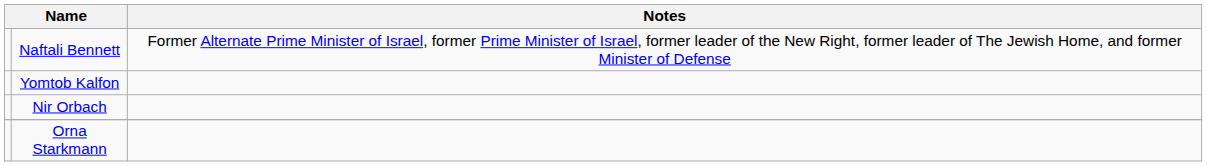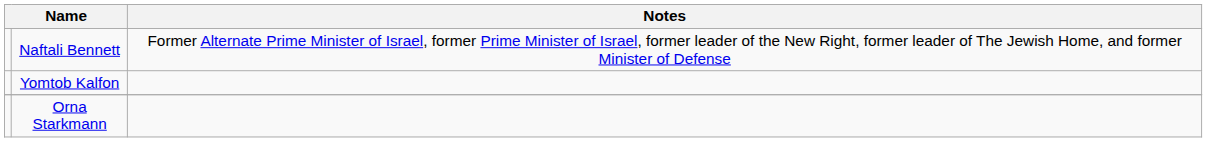- row: (70, 107)
